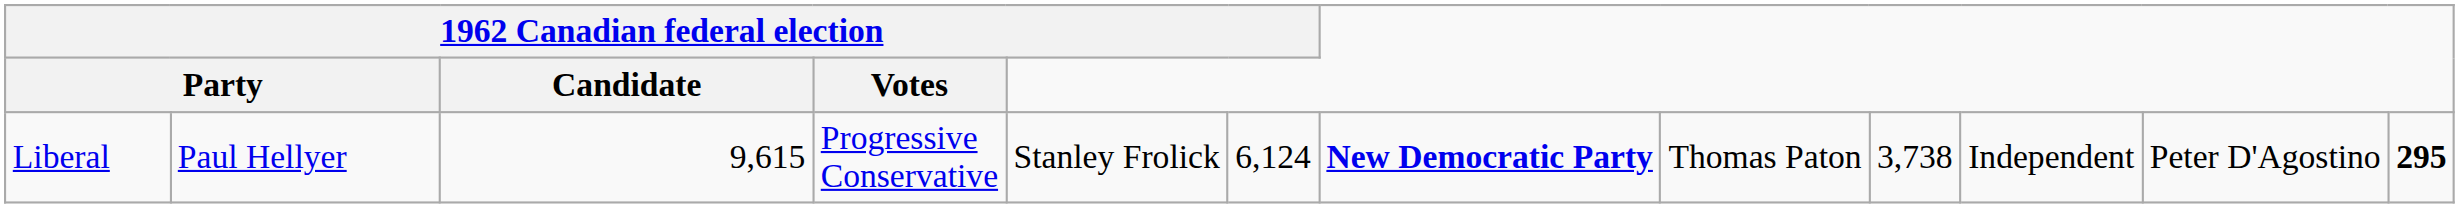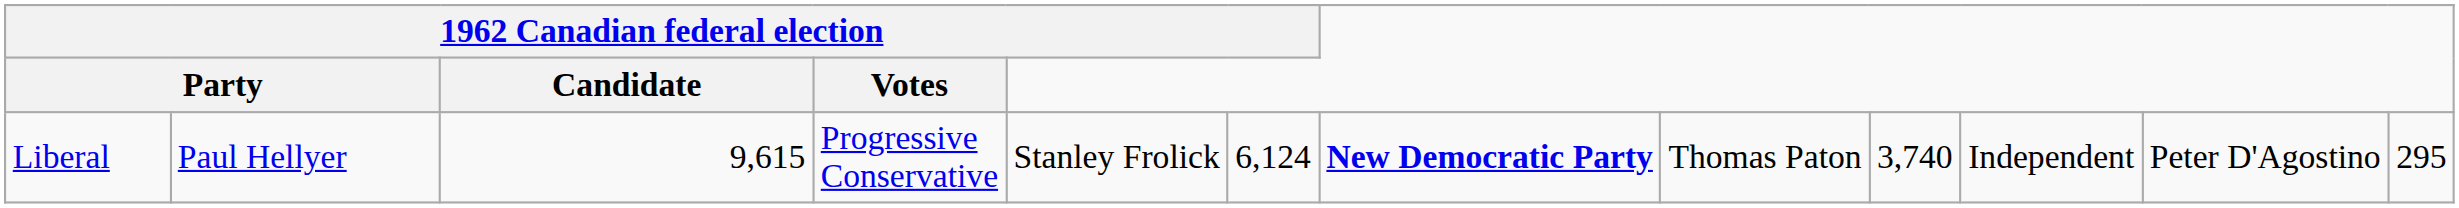(1915, 156) 3,738 -> (1915, 156) 3,740
(2421, 156) bold -> (2421, 156) normal
